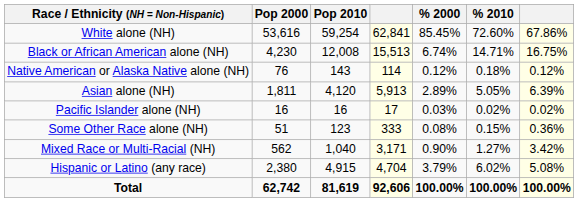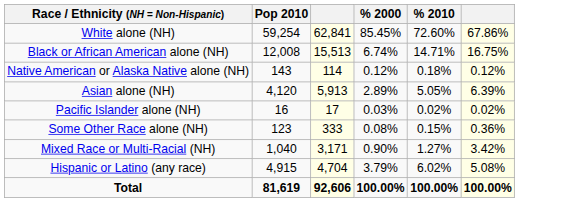- column: (281, 14)
